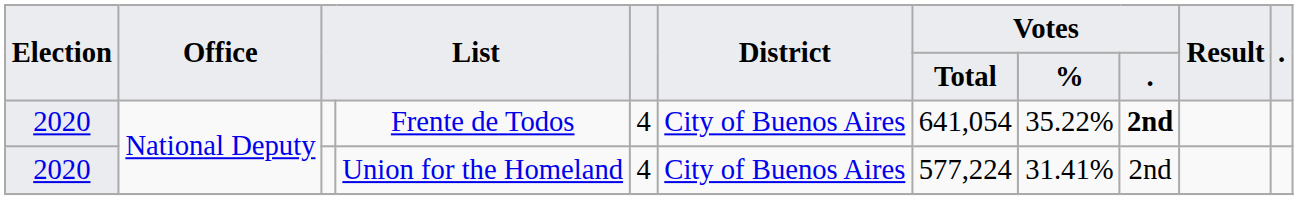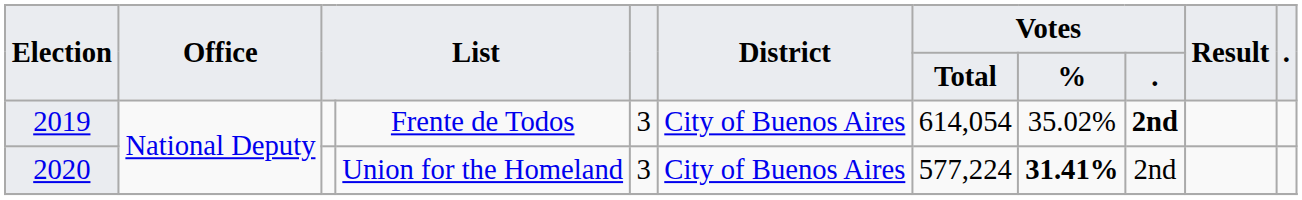(62, 123) 2020 -> (62, 123) 2019
(644, 123) 4 -> (644, 123) 3
(965, 123) 641,054 -> (965, 123) 614,054
(1069, 123) 35.22% -> (1072, 123) 35.02%
(644, 170) 4 -> (644, 170) 3
(1069, 170) normal -> (1072, 170) bold
